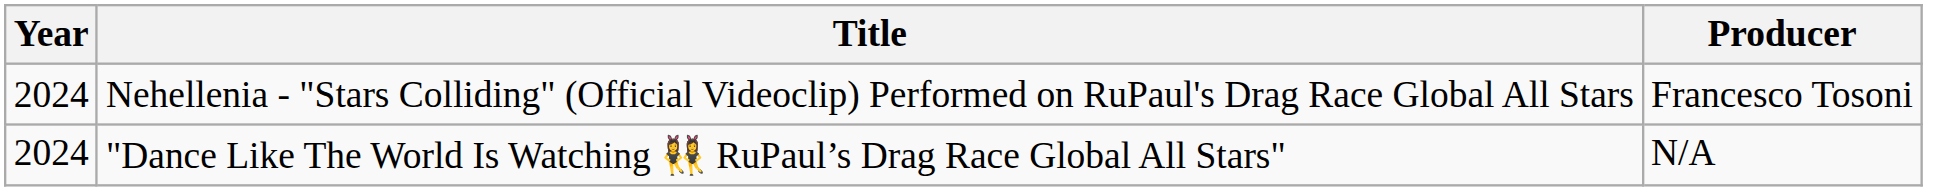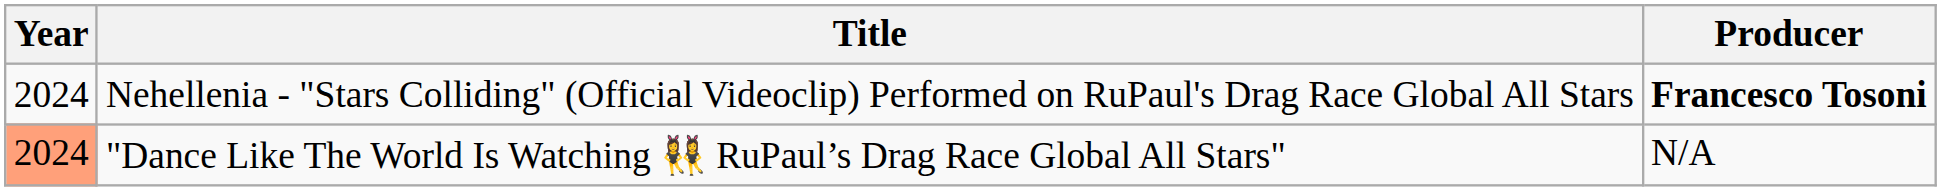(1782, 93) normal -> (1789, 93) bold
(51, 154) no background -> (51, 154) lightsalmon background
